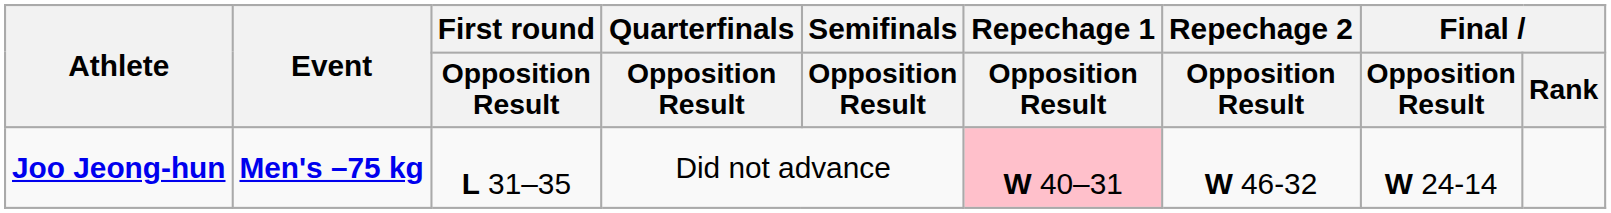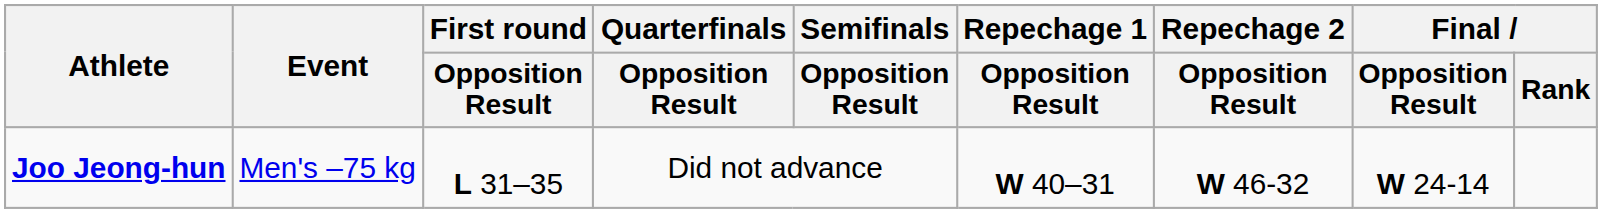(332, 168) bold -> (328, 168) normal
(1063, 185) pink background -> (1055, 185) no background
